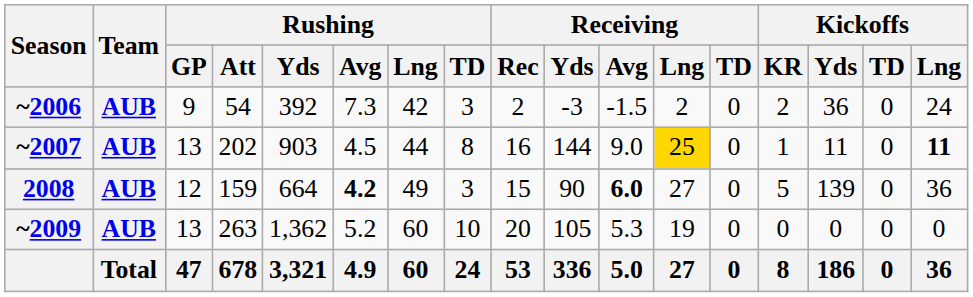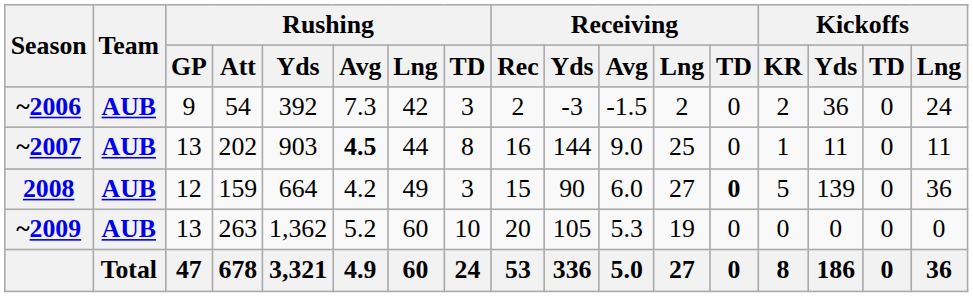(360, 147) normal -> (360, 147) bold
(682, 147) gold background -> (682, 147) no background
(939, 147) bold -> (939, 147) normal
(360, 188) bold -> (360, 188) normal
(627, 188) bold -> (627, 188) normal
(734, 188) normal -> (734, 188) bold
